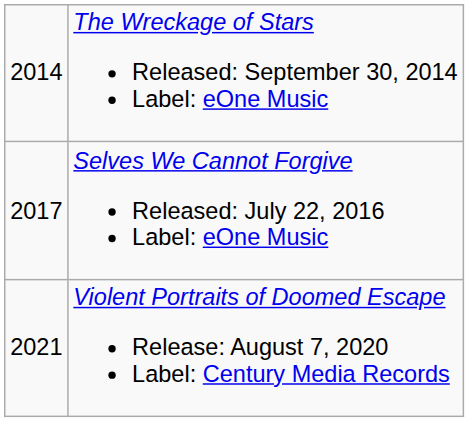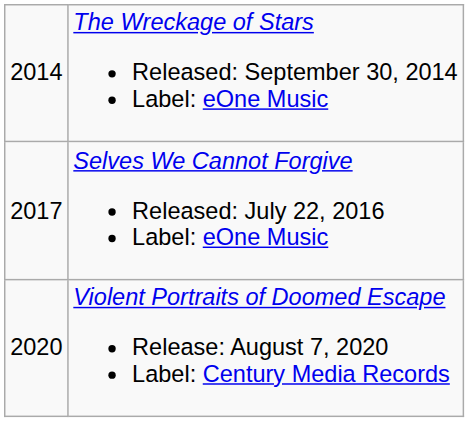(36, 347) 2021 -> (36, 347) 2020
